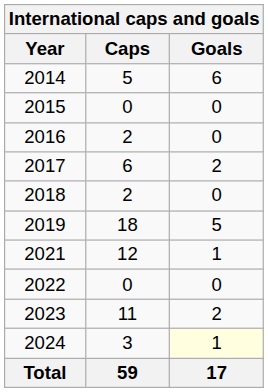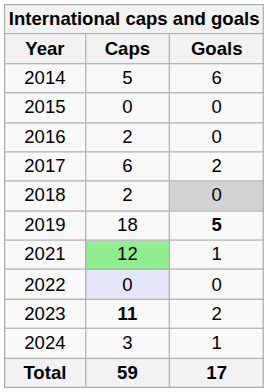(217, 195) no background -> (217, 195) lightgrey background
(217, 225) normal -> (217, 225) bold
(127, 254) no background -> (127, 254) lightgreen background
(127, 284) no background -> (127, 284) lavender background
(127, 313) normal -> (127, 313) bold
(217, 343) lightyellow background -> (217, 343) no background
